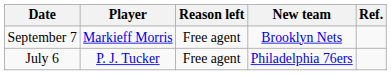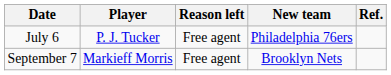rows swapped: (42, 59) <-> (42, 37)
